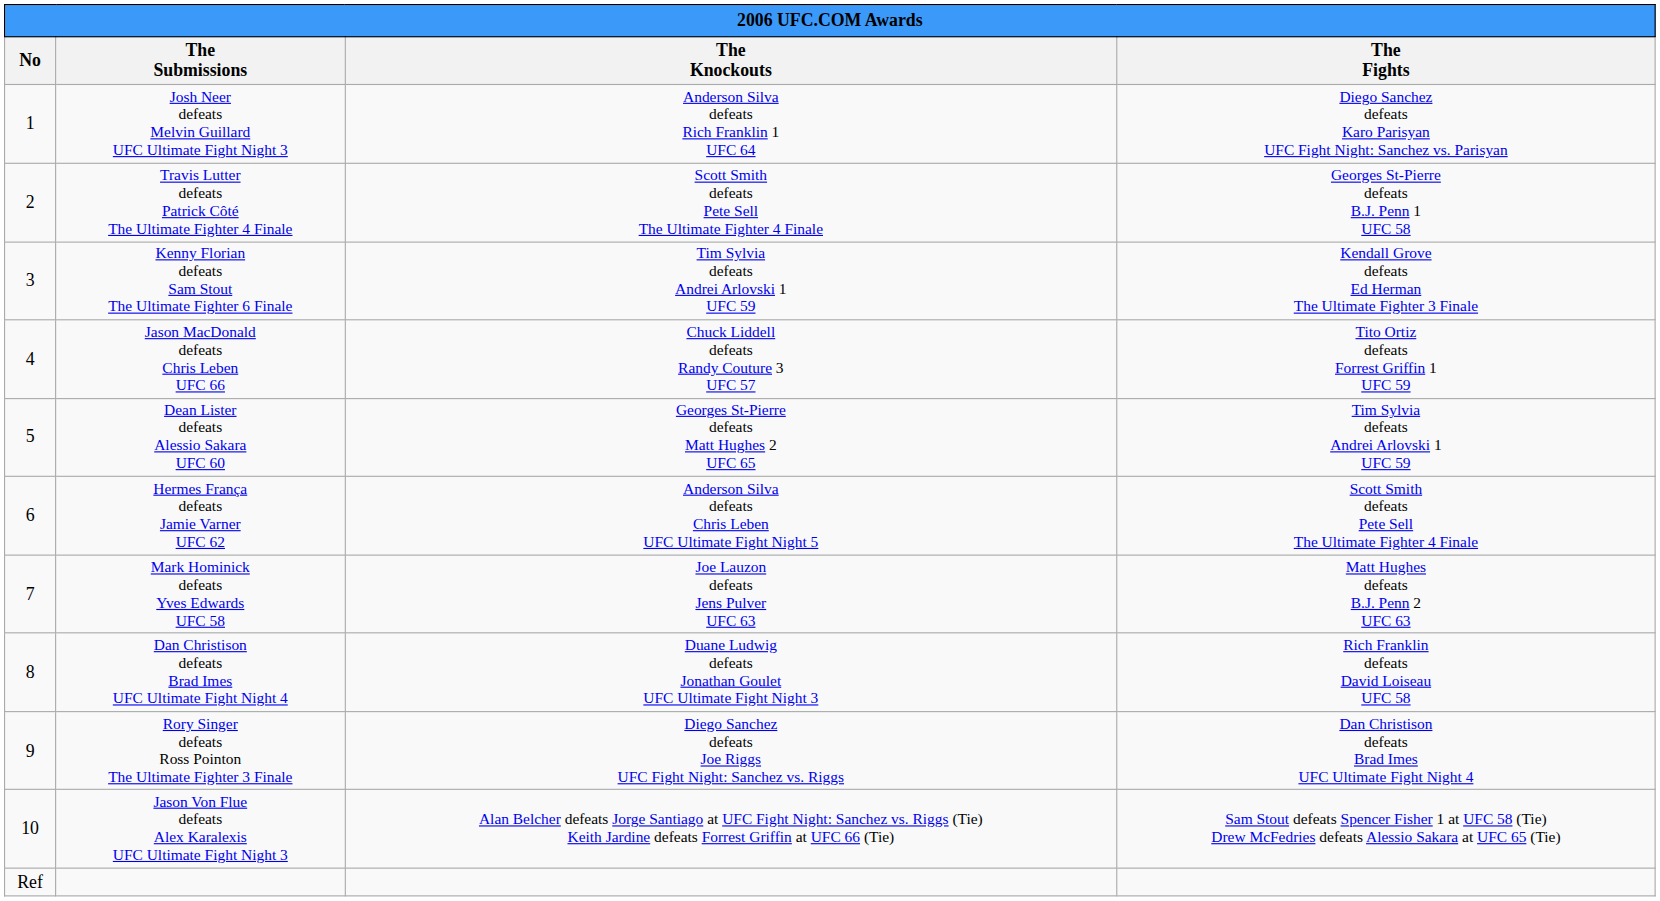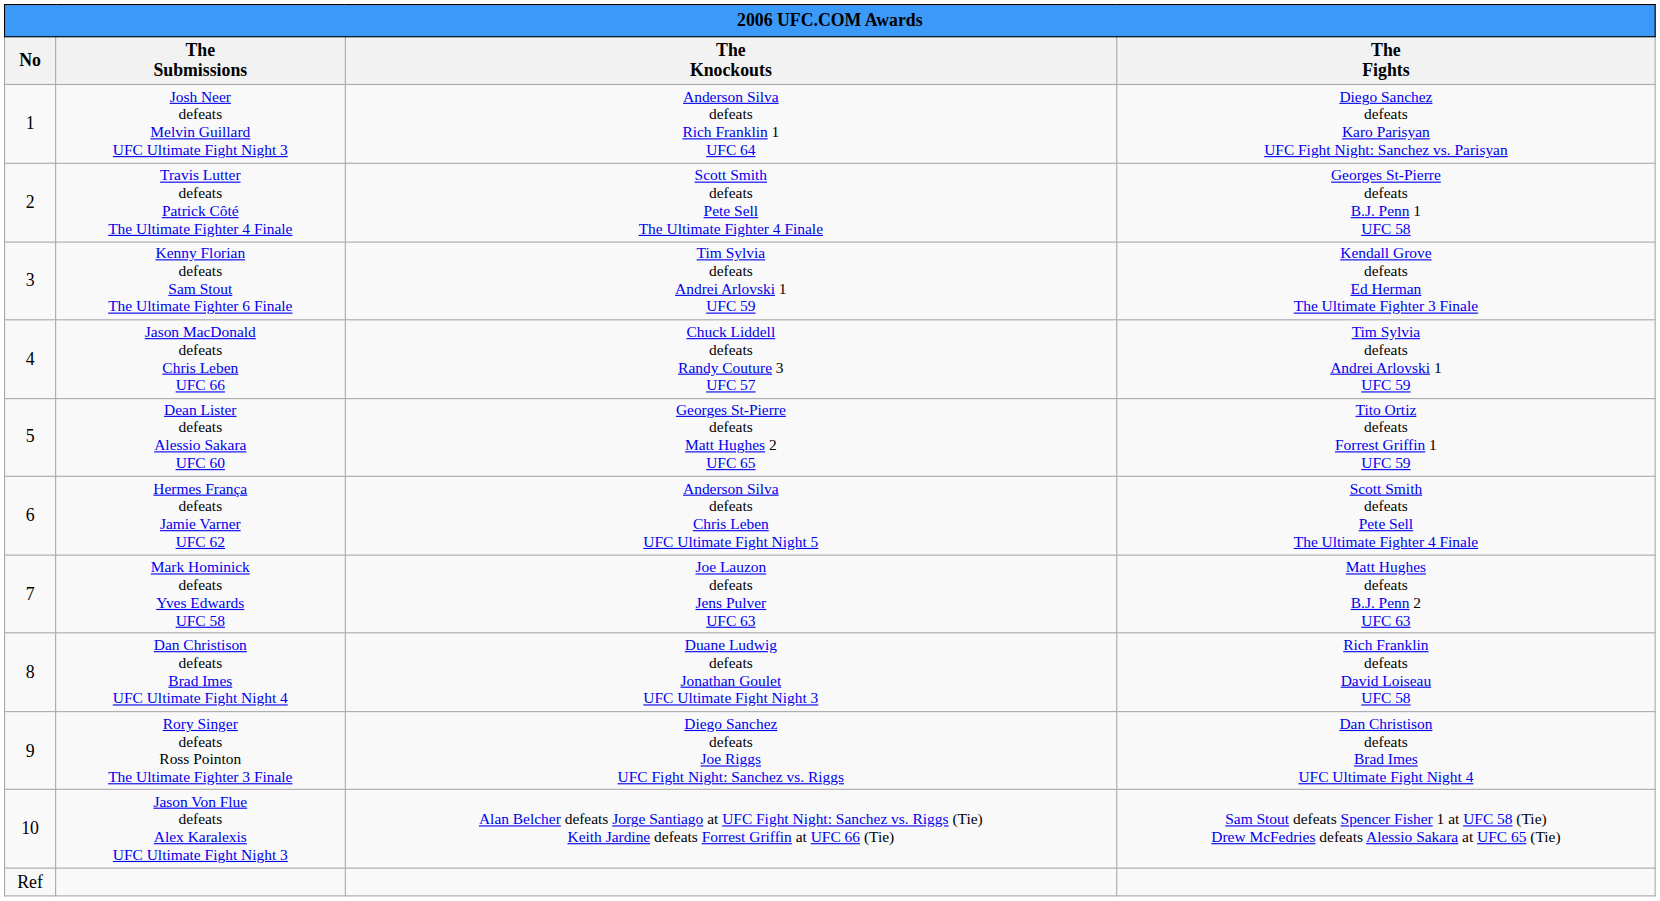(1386, 358) Tito Ortiz defeats Forrest Griffin 1 UFC 59 -> (1386, 358) Tim Sylvia defeats Andrei Arlovski 1 UFC 59
(1386, 437) Tim Sylvia defeats Andrei Arlovski 1 UFC 59 -> (1386, 437) Tito Ortiz defeats Forrest Griffin 1 UFC 59
